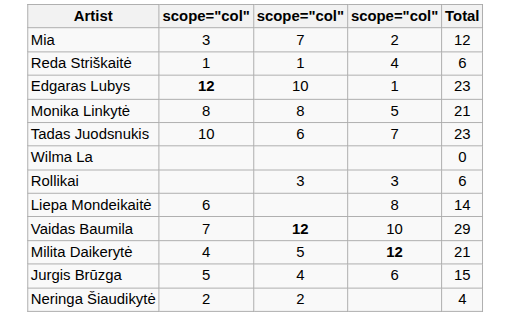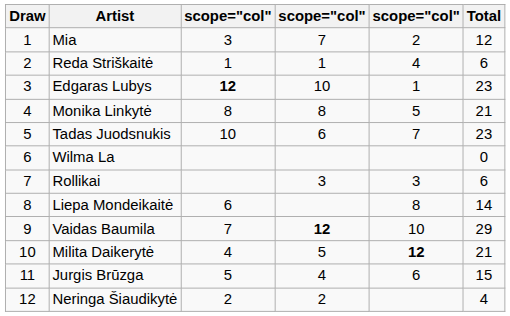+ column: (27, 16)
